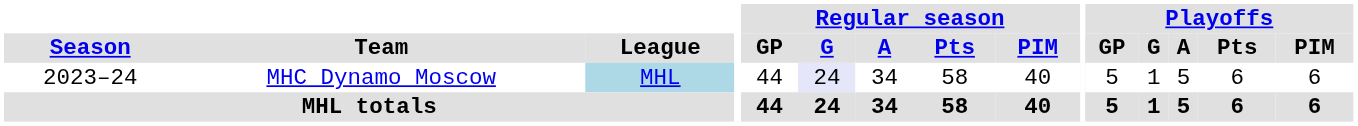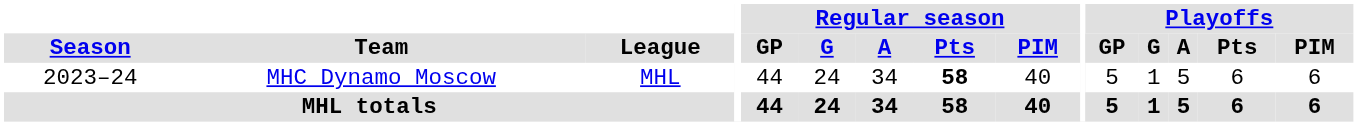(660, 78) lightblue background -> (660, 78) no background
(827, 78) lavender background -> (827, 78) no background
(955, 78) normal -> (955, 78) bold
